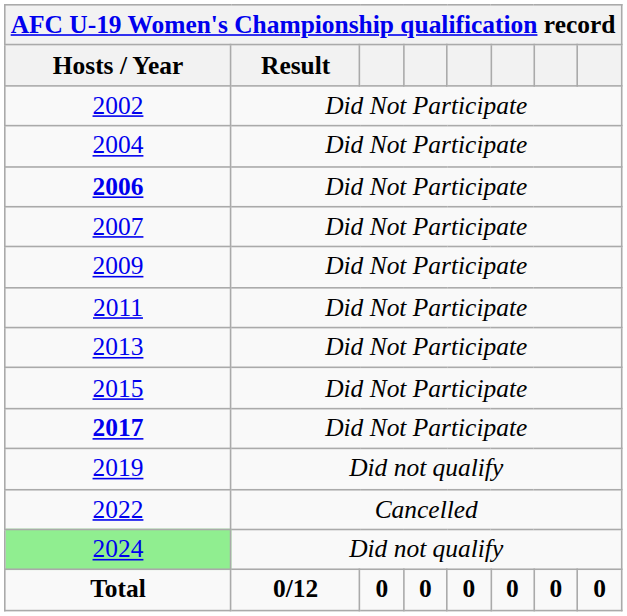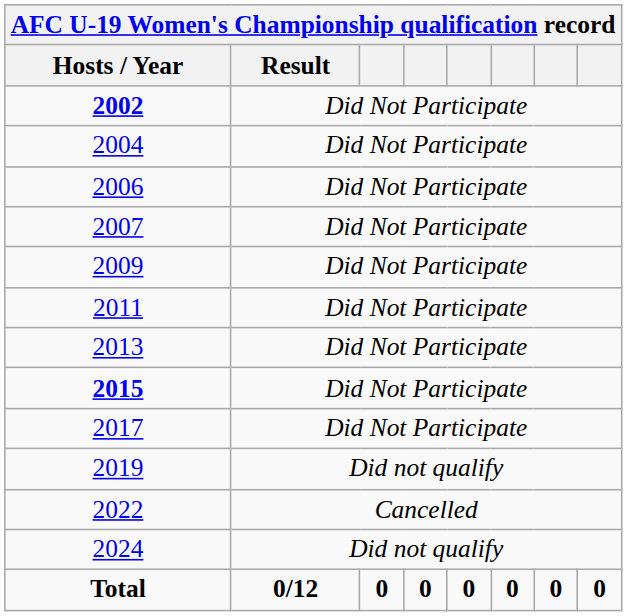(118, 105) normal -> (118, 105) bold
(118, 186) bold -> (118, 186) normal
(118, 387) normal -> (118, 387) bold
(118, 428) bold -> (118, 428) normal
(118, 549) lightgreen background -> (118, 549) no background
